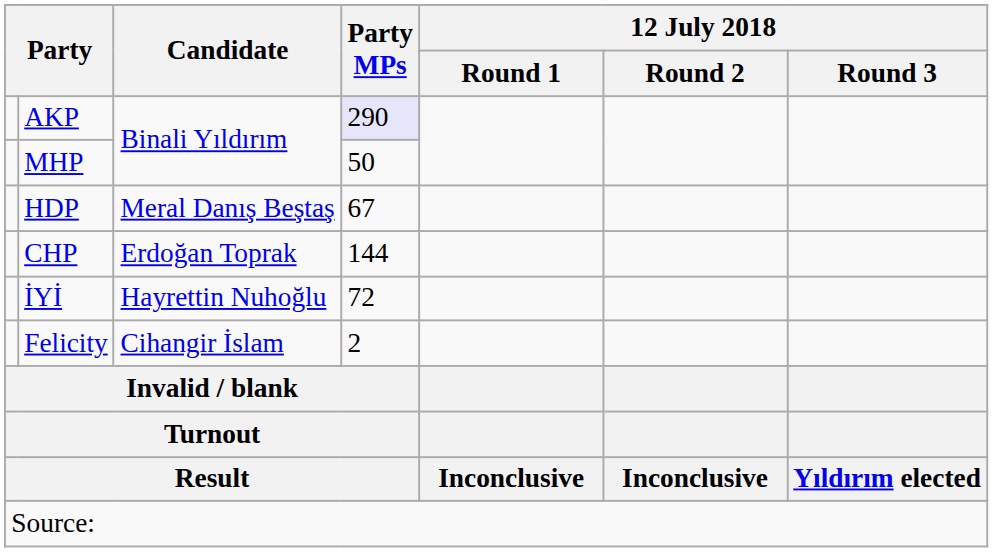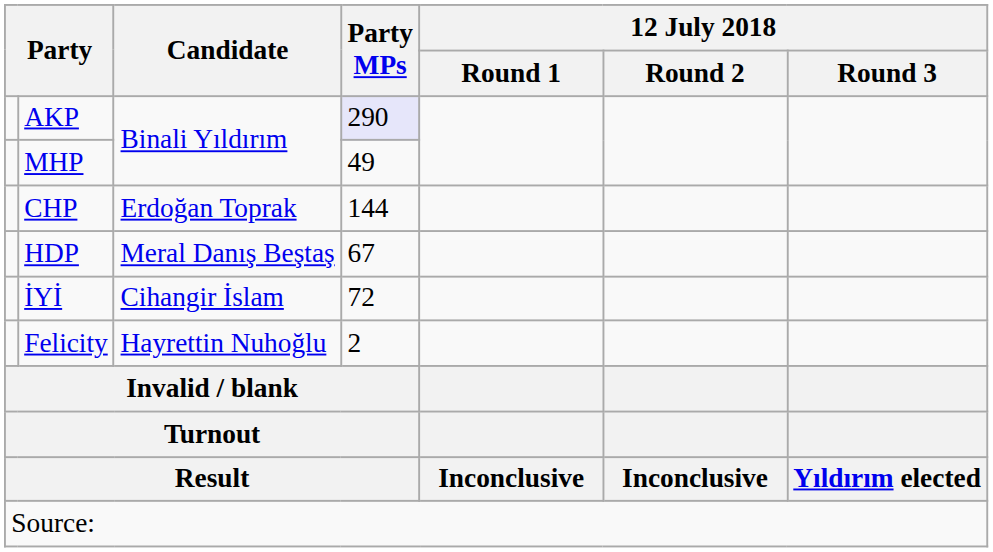(361, 162) 50 -> (361, 162) 49
rows swapped: (51, 253) <-> (52, 207)
(223, 298) Hayrettin Nuhoğlu -> (202, 298) Cihangir İslam
(202, 343) Cihangir İslam -> (223, 343) Hayrettin Nuhoğlu
